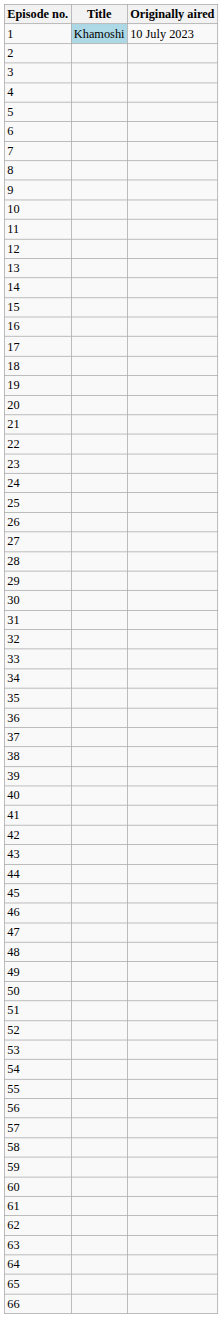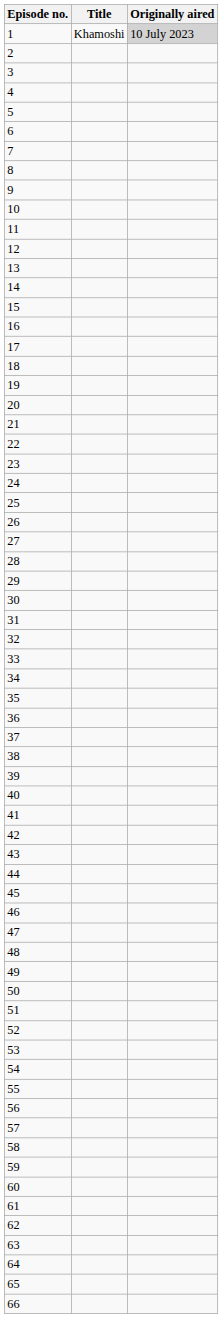(99, 33) lightblue background -> (99, 33) no background
(172, 34) no background -> (172, 34) lightgrey background
